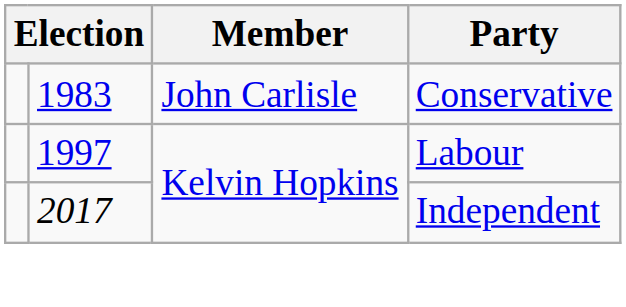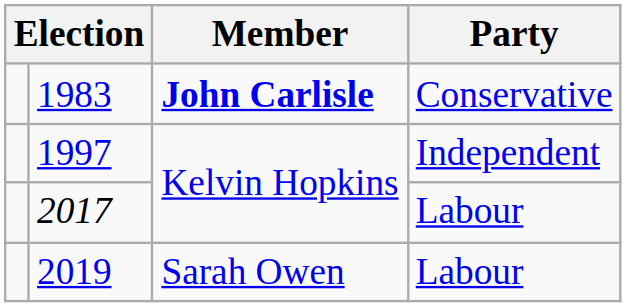(259, 93) normal -> (268, 93) bold
(470, 152) Labour -> (508, 152) Independent
(508, 211) Independent -> (470, 211) Labour
+ row: (74, 270)
